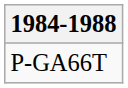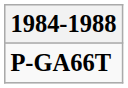(59, 62) normal -> (61, 62) bold
